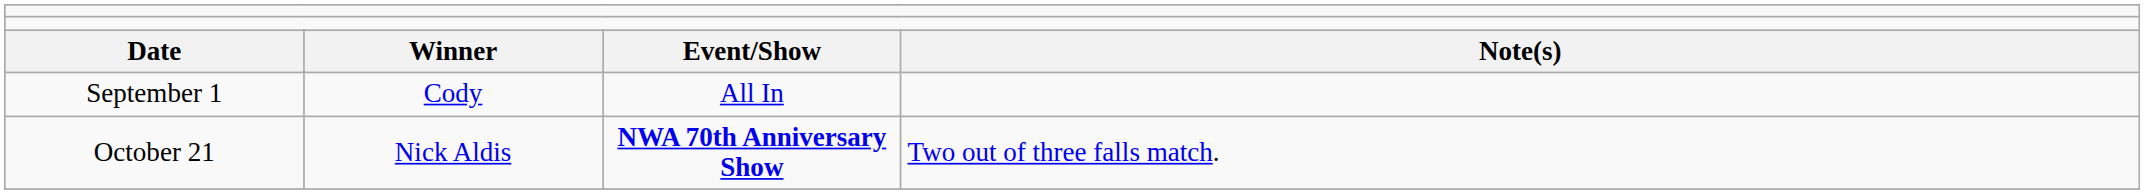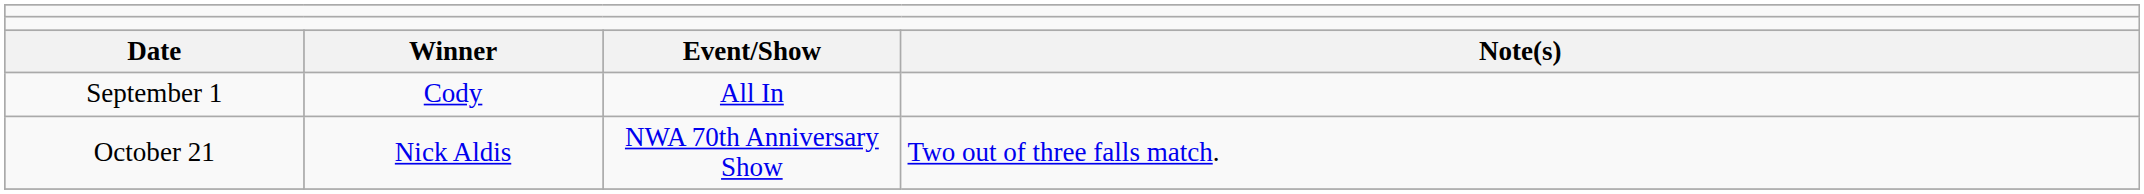(752, 151) bold -> (752, 151) normal
